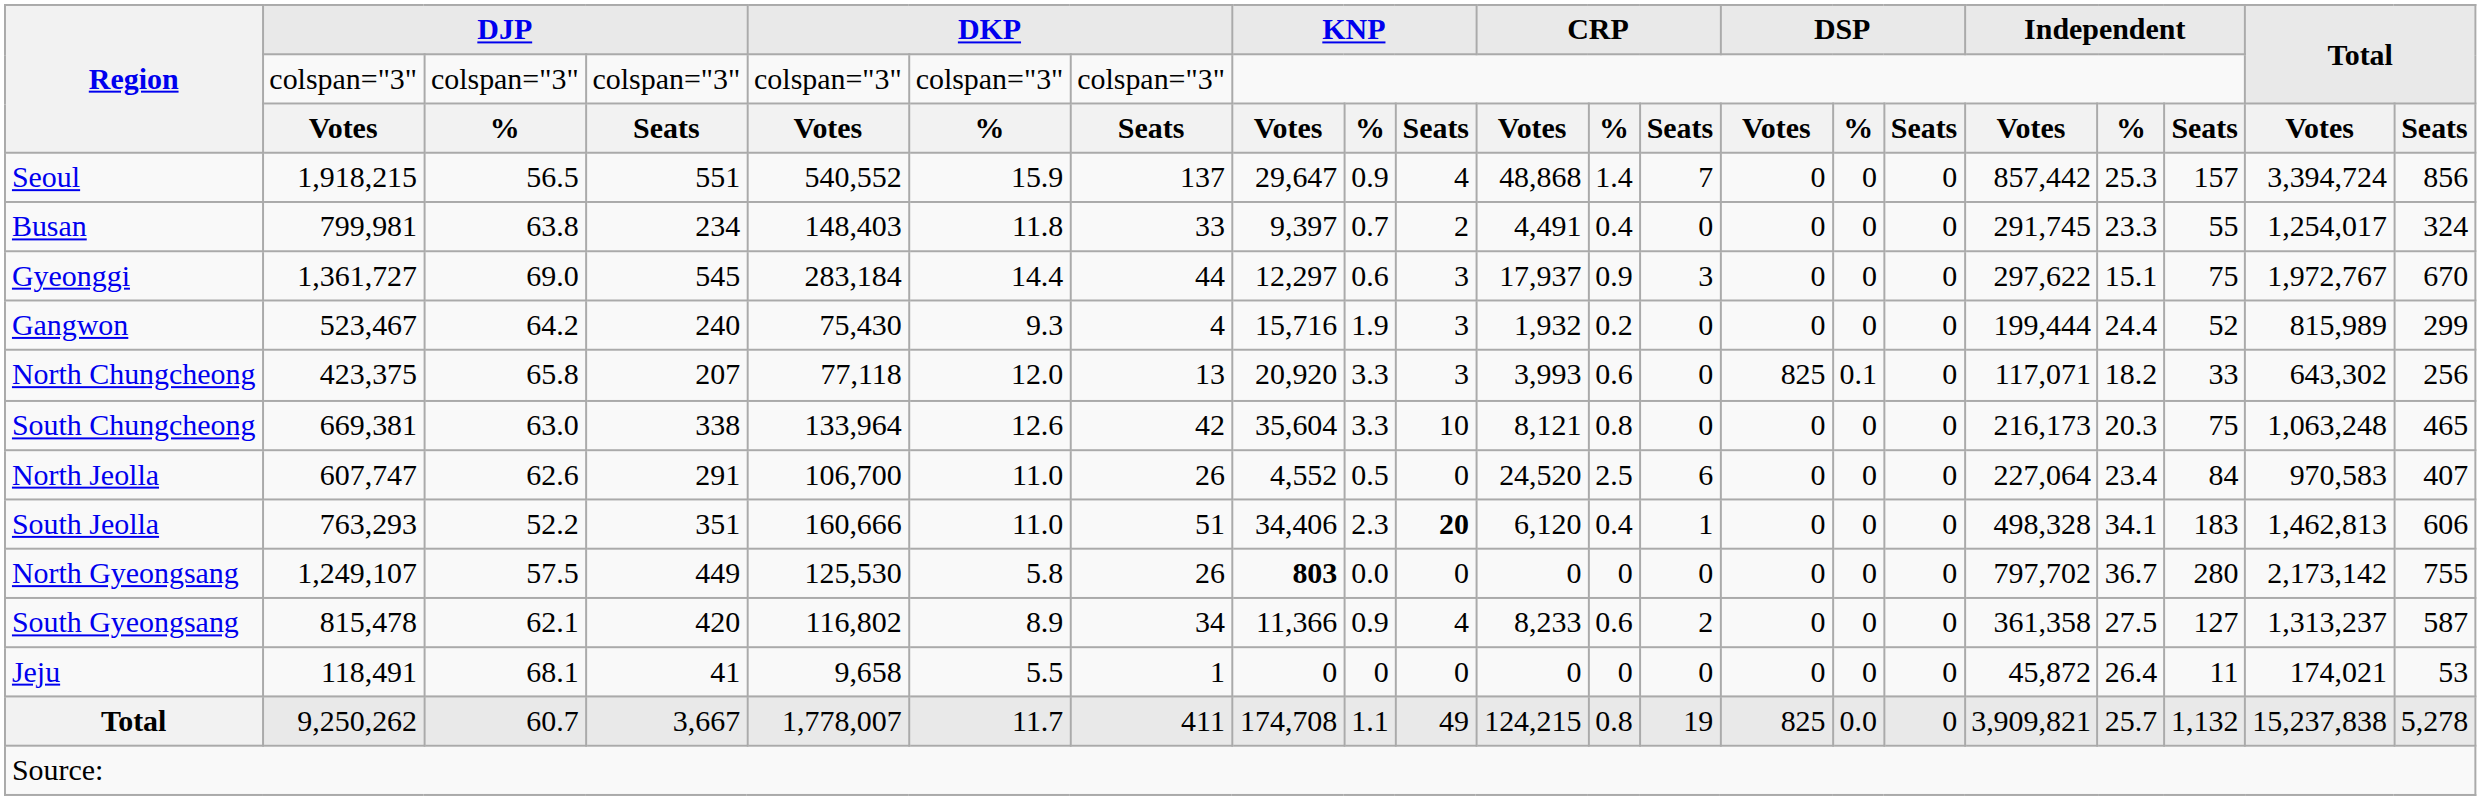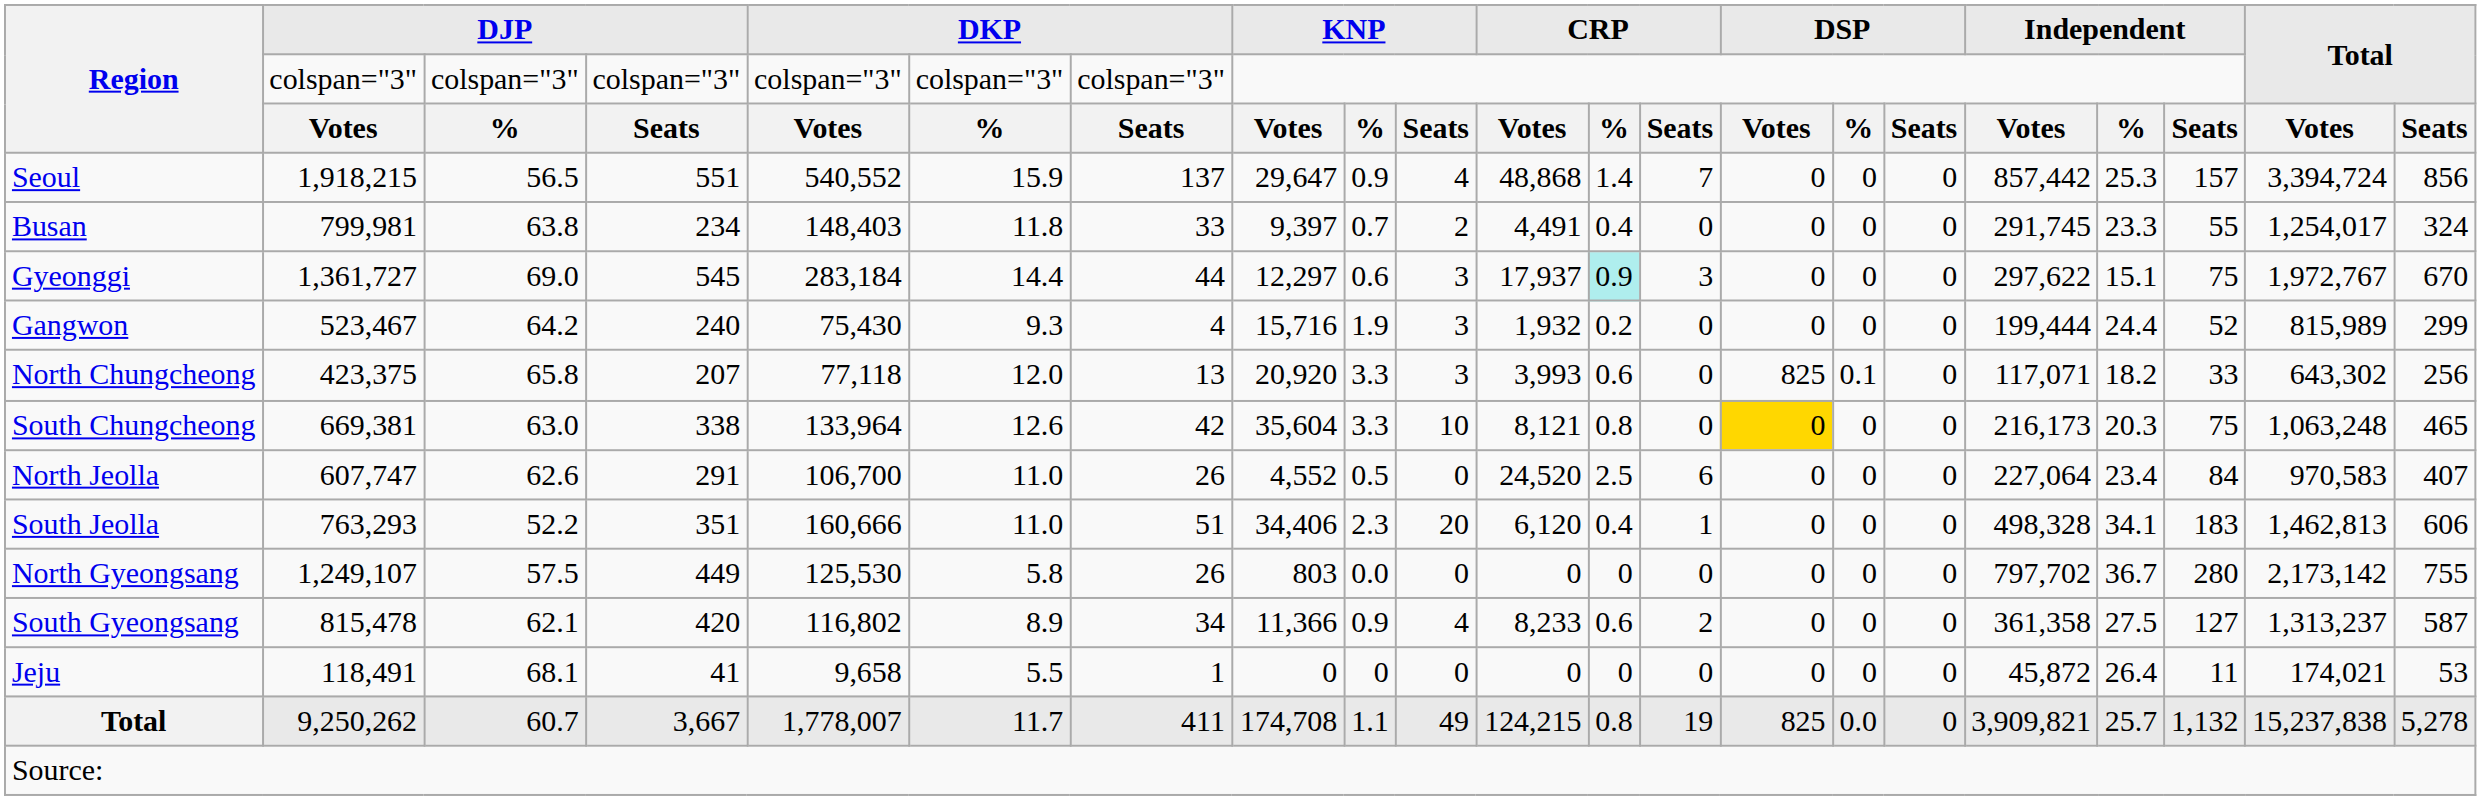(1614, 276) no background -> (1614, 276) paleturquoise background
(1818, 424) no background -> (1818, 424) gold background
(1454, 523) bold -> (1454, 523) normal
(1315, 572) bold -> (1315, 572) normal
